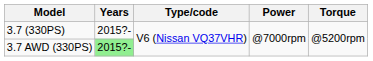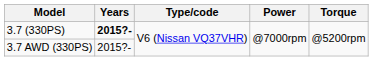(114, 30) normal -> (115, 30) bold
(114, 47) lightgreen background -> (114, 47) no background
